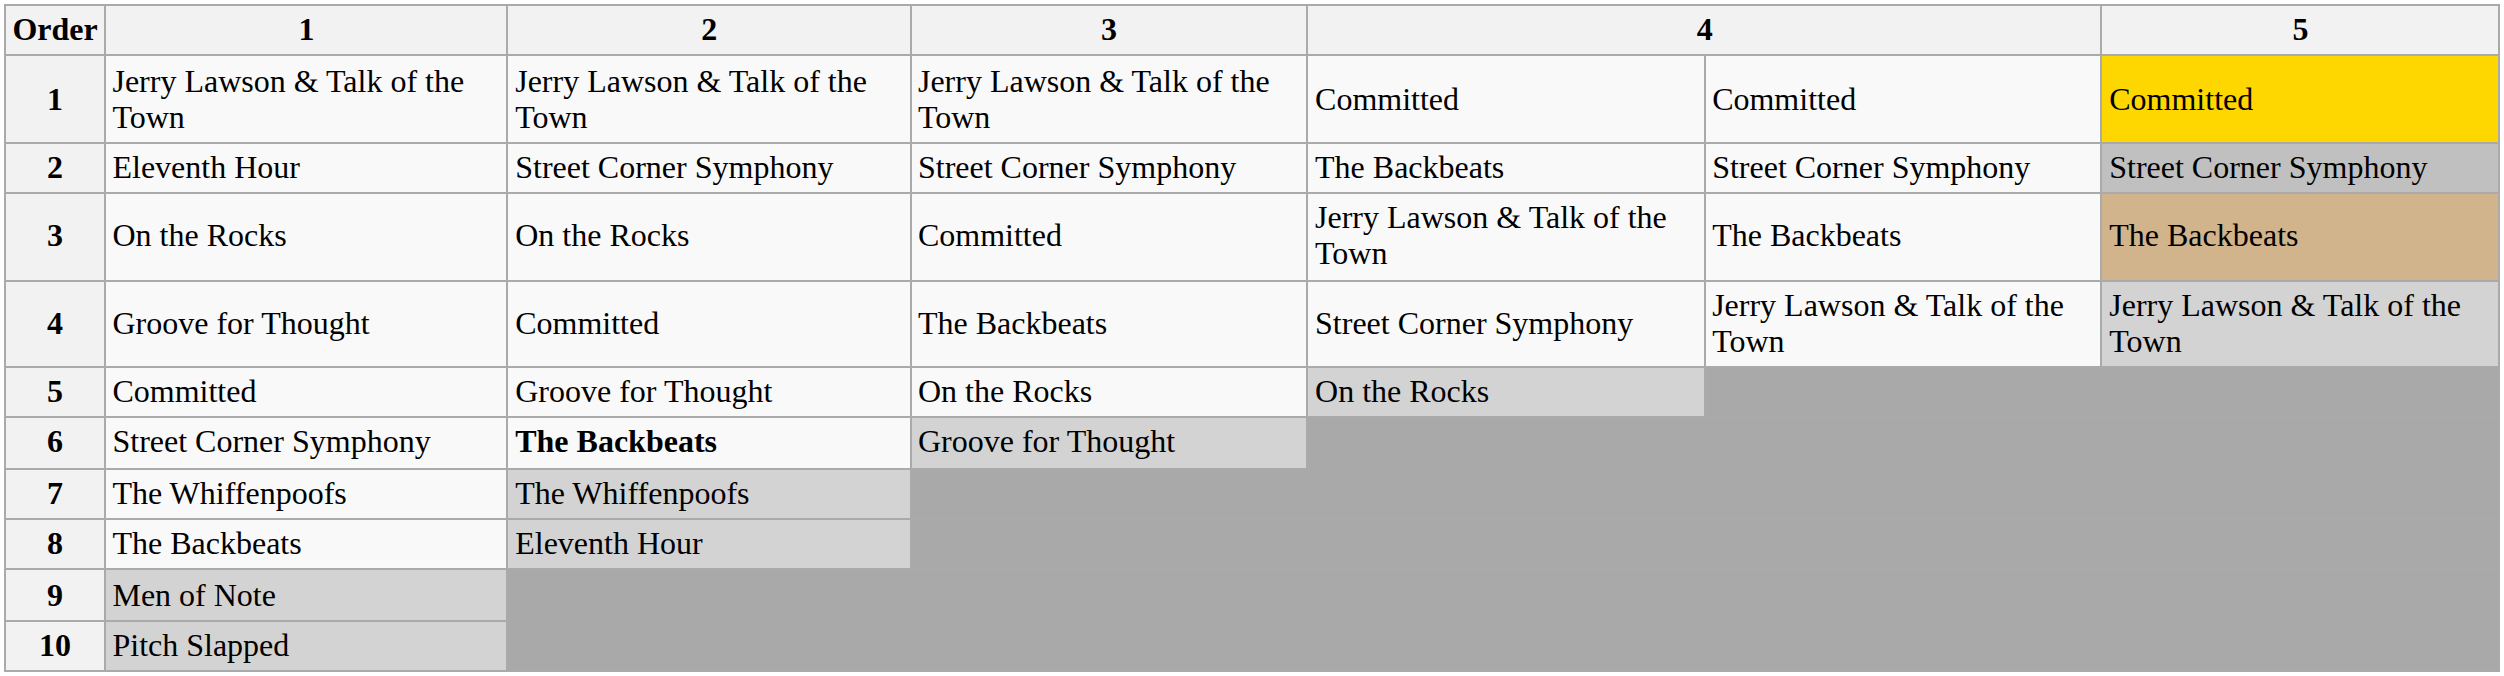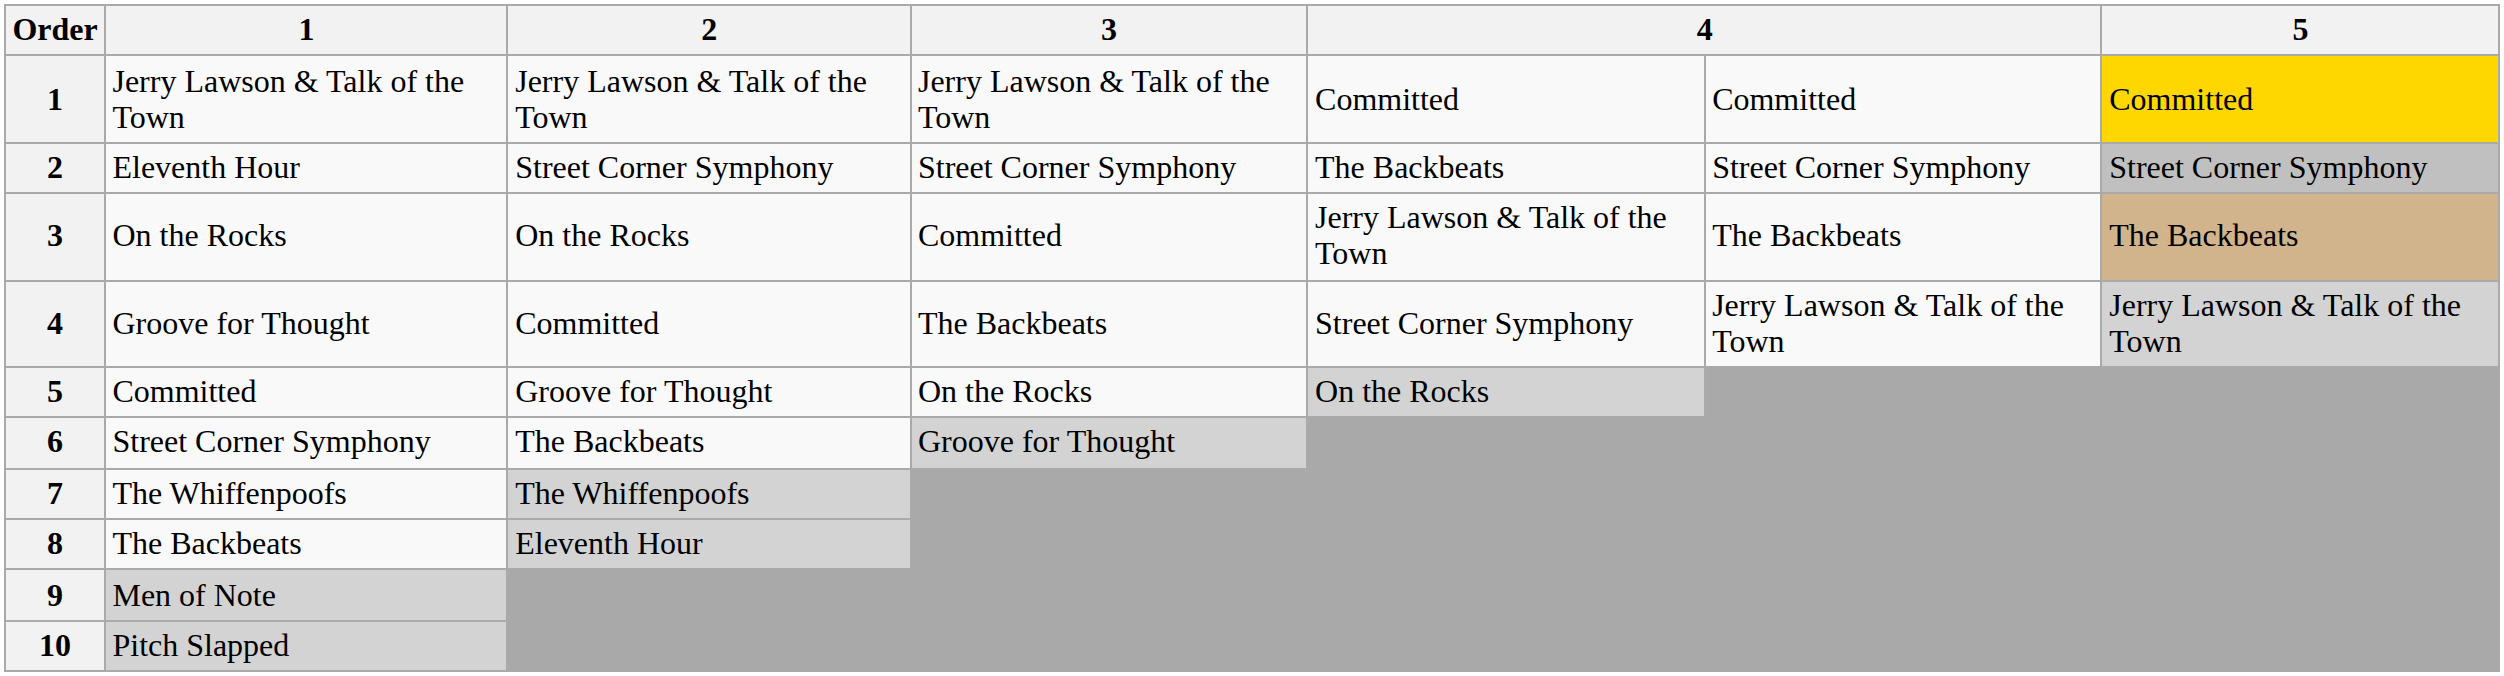(616, 442) bold -> (610, 442) normal
